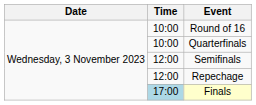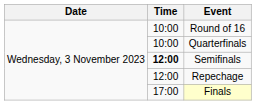(166, 60) normal -> (166, 60) bold
(166, 92) lightblue background -> (166, 92) no background
